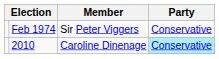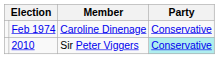(99, 29) Sir Peter Viggers -> (103, 29) Caroline Dinenage
(103, 45) Caroline Dinenage -> (99, 45) Sir Peter Viggers
